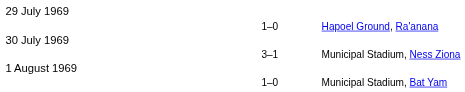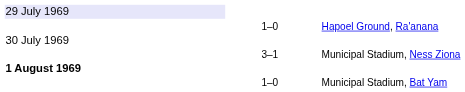(37, 11) no background -> (37, 11) lavender background
(41, 68) normal -> (43, 68) bold
